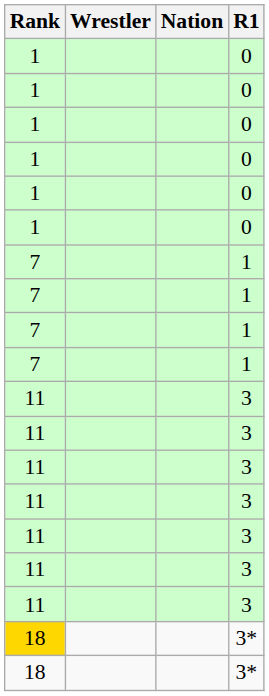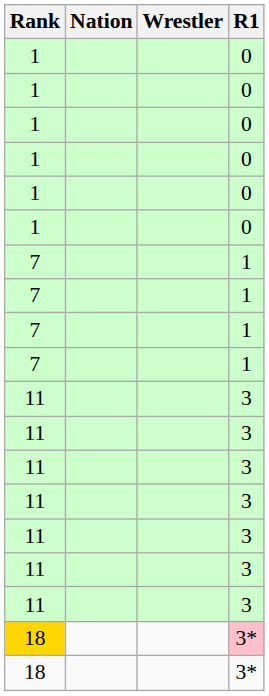columns swapped: (110, 21) <-> (192, 21)
(246, 638) no background -> (246, 638) pink background
